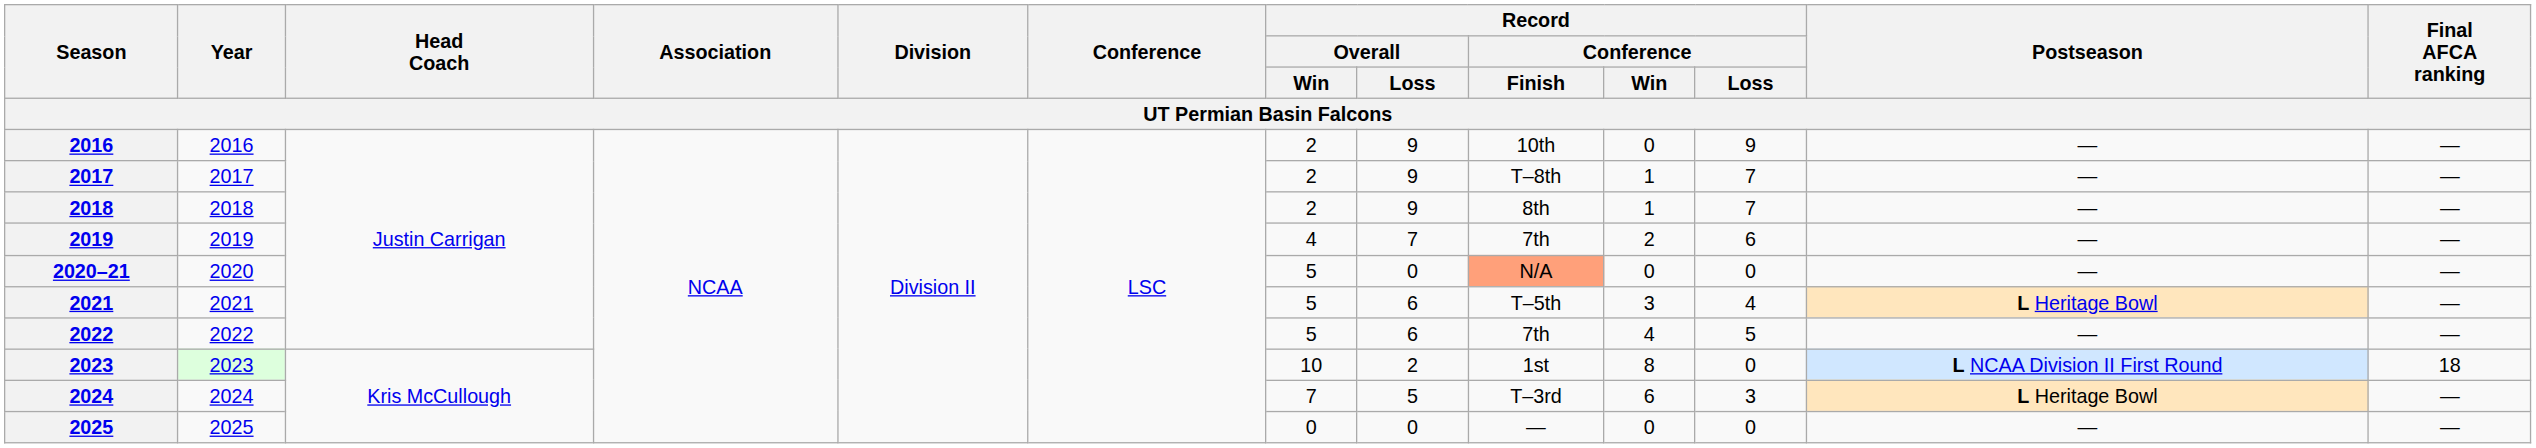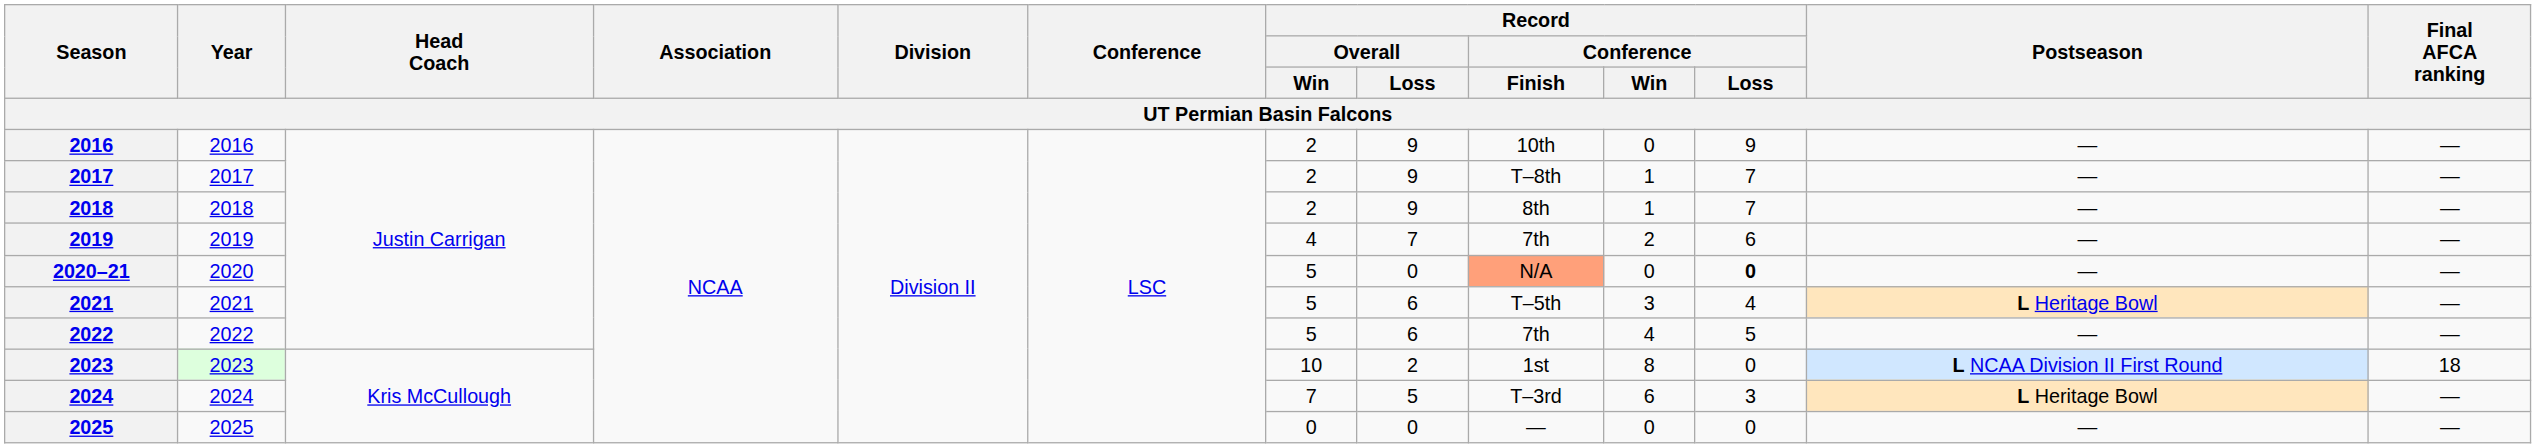(1750, 271) normal -> (1750, 271) bold
